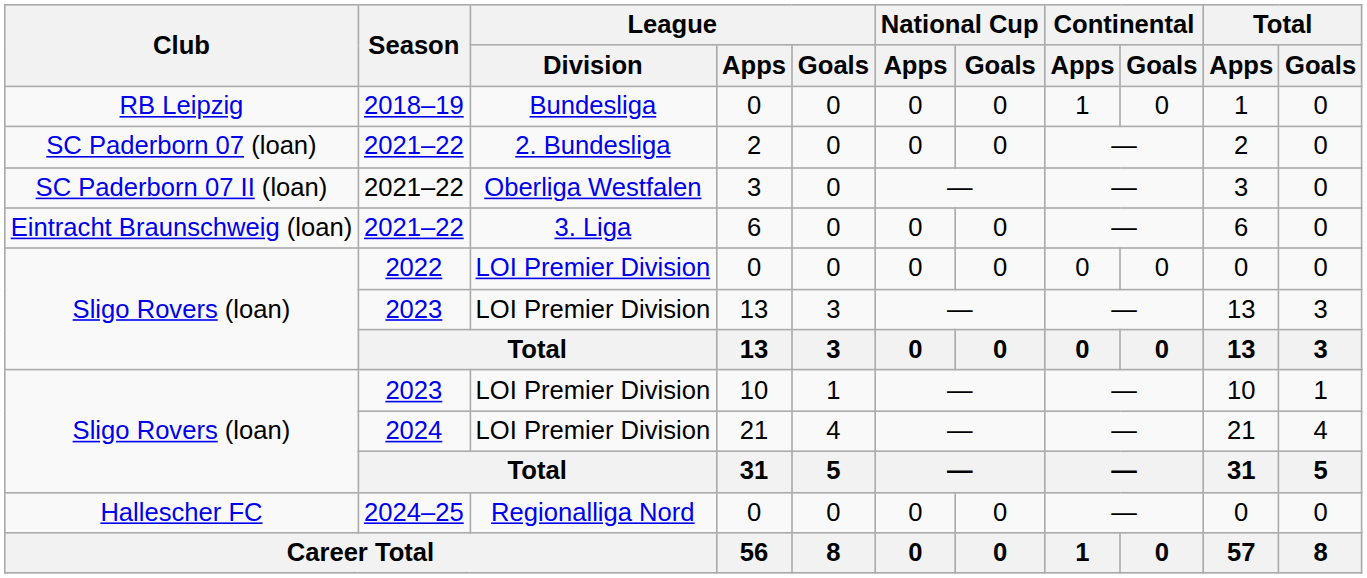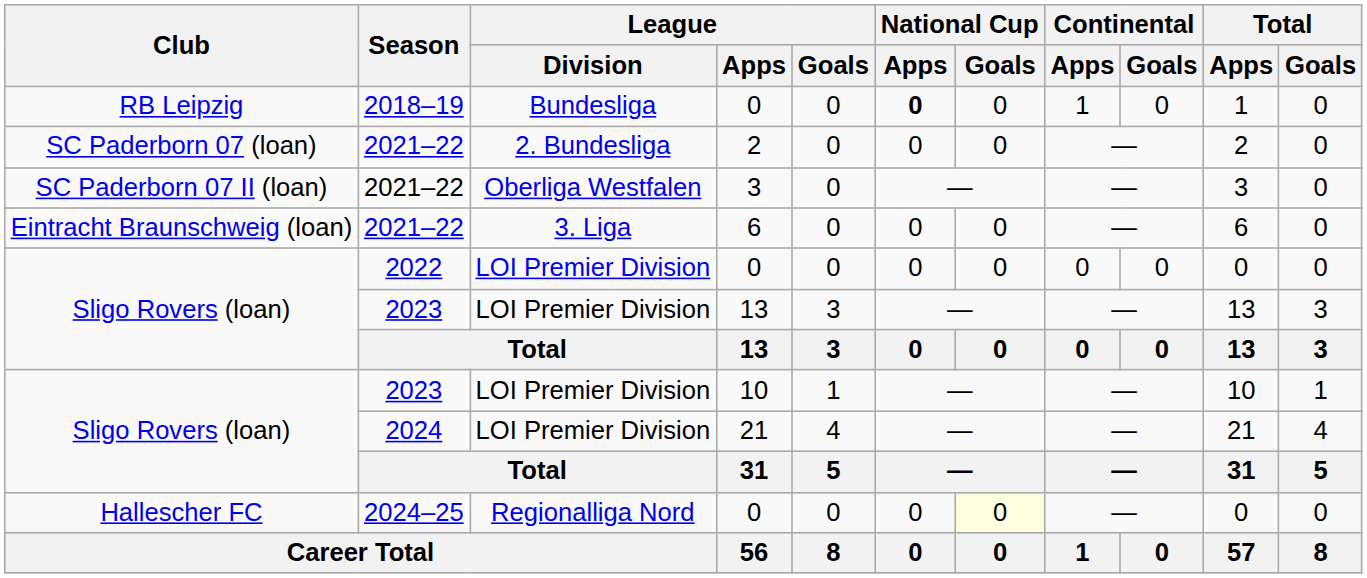(915, 106) normal -> (915, 106) bold
(1000, 512) no background -> (1000, 512) lightyellow background
